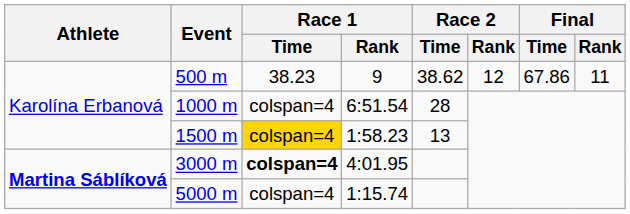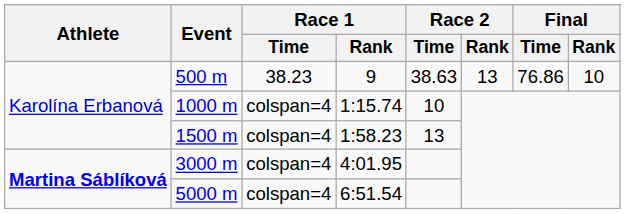(440, 77) 38.62 -> (434, 77) 38.63
(493, 77) 12 -> (487, 77) 13
(547, 77) 67.86 -> (541, 77) 76.86
(600, 77) 11 -> (594, 77) 10
(377, 106) 6:51.54 -> (371, 106) 1:15.74
(440, 106) 28 -> (434, 106) 10
(292, 135) gold background -> (289, 135) no background
(292, 165) bold -> (289, 165) normal
(377, 194) 1:15.74 -> (371, 194) 6:51.54
